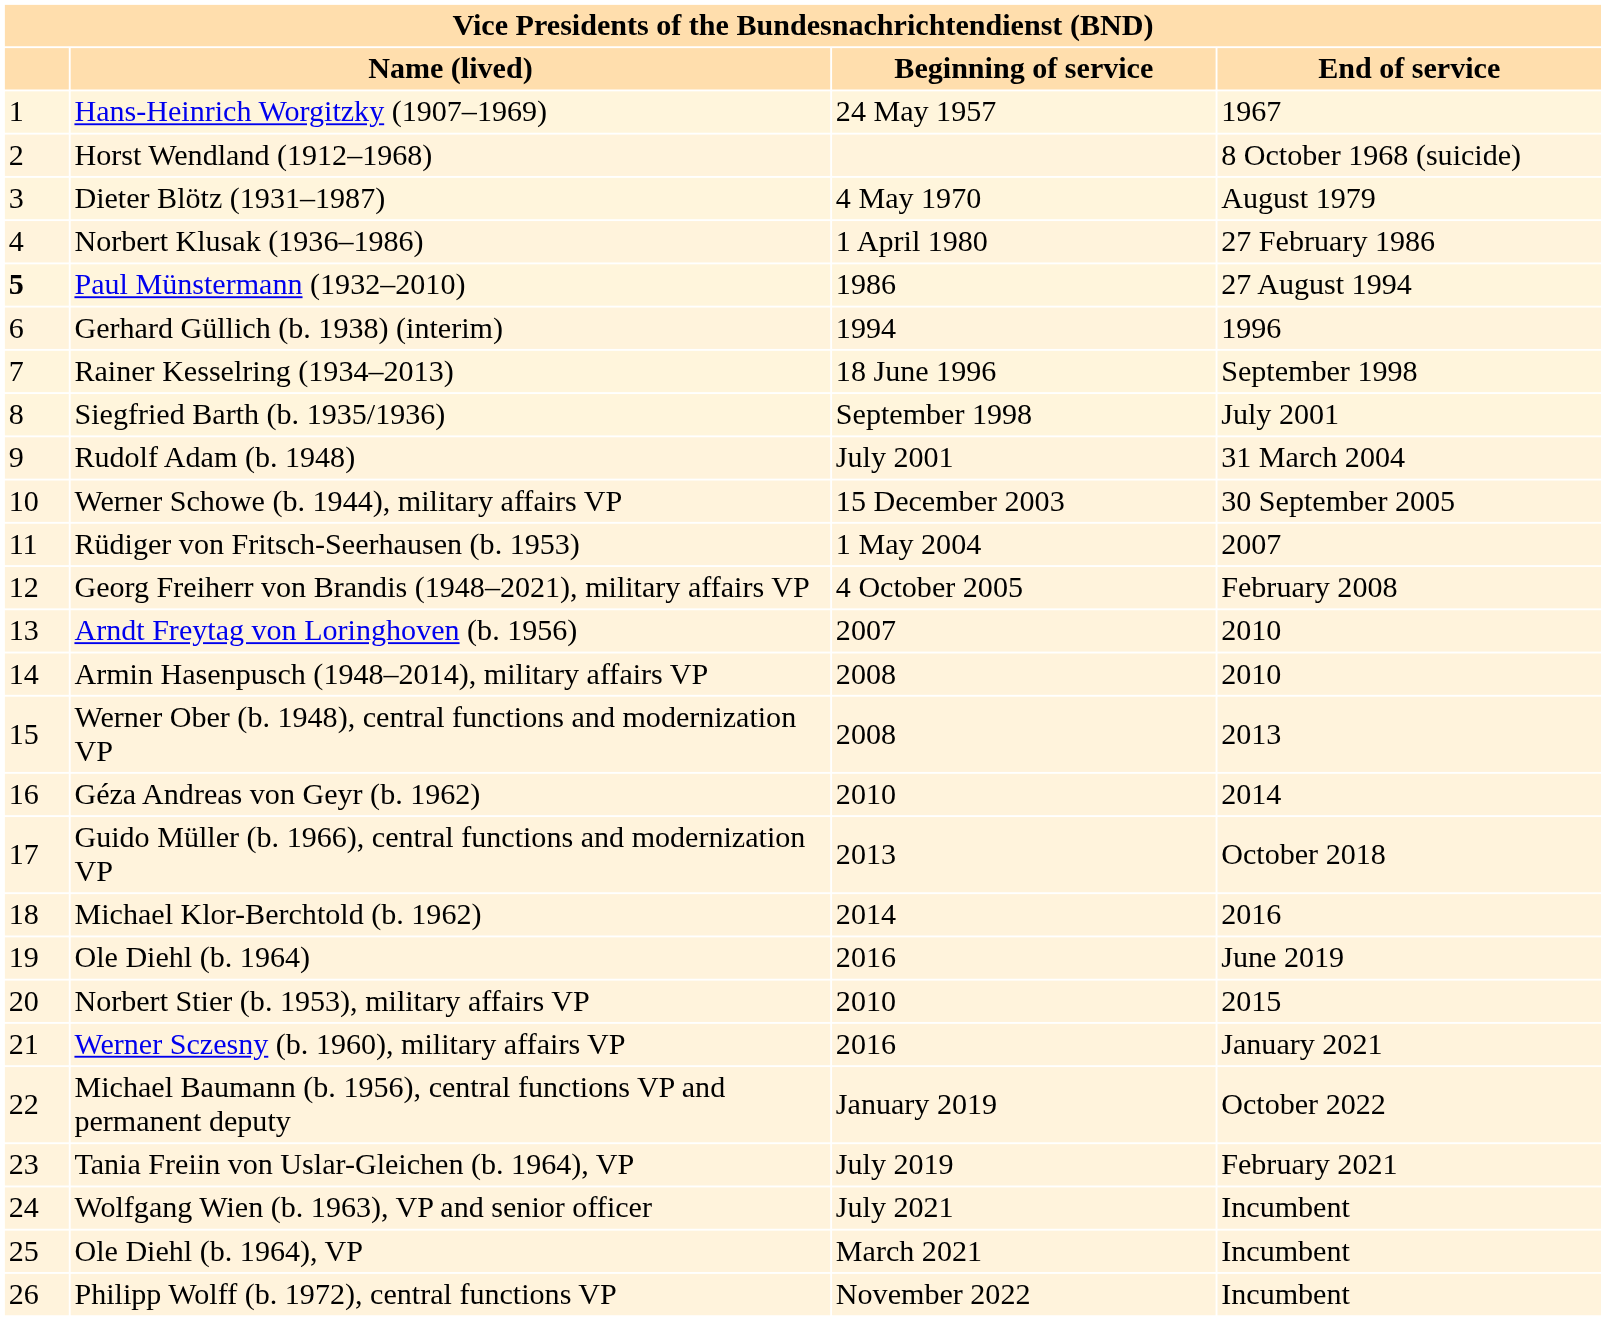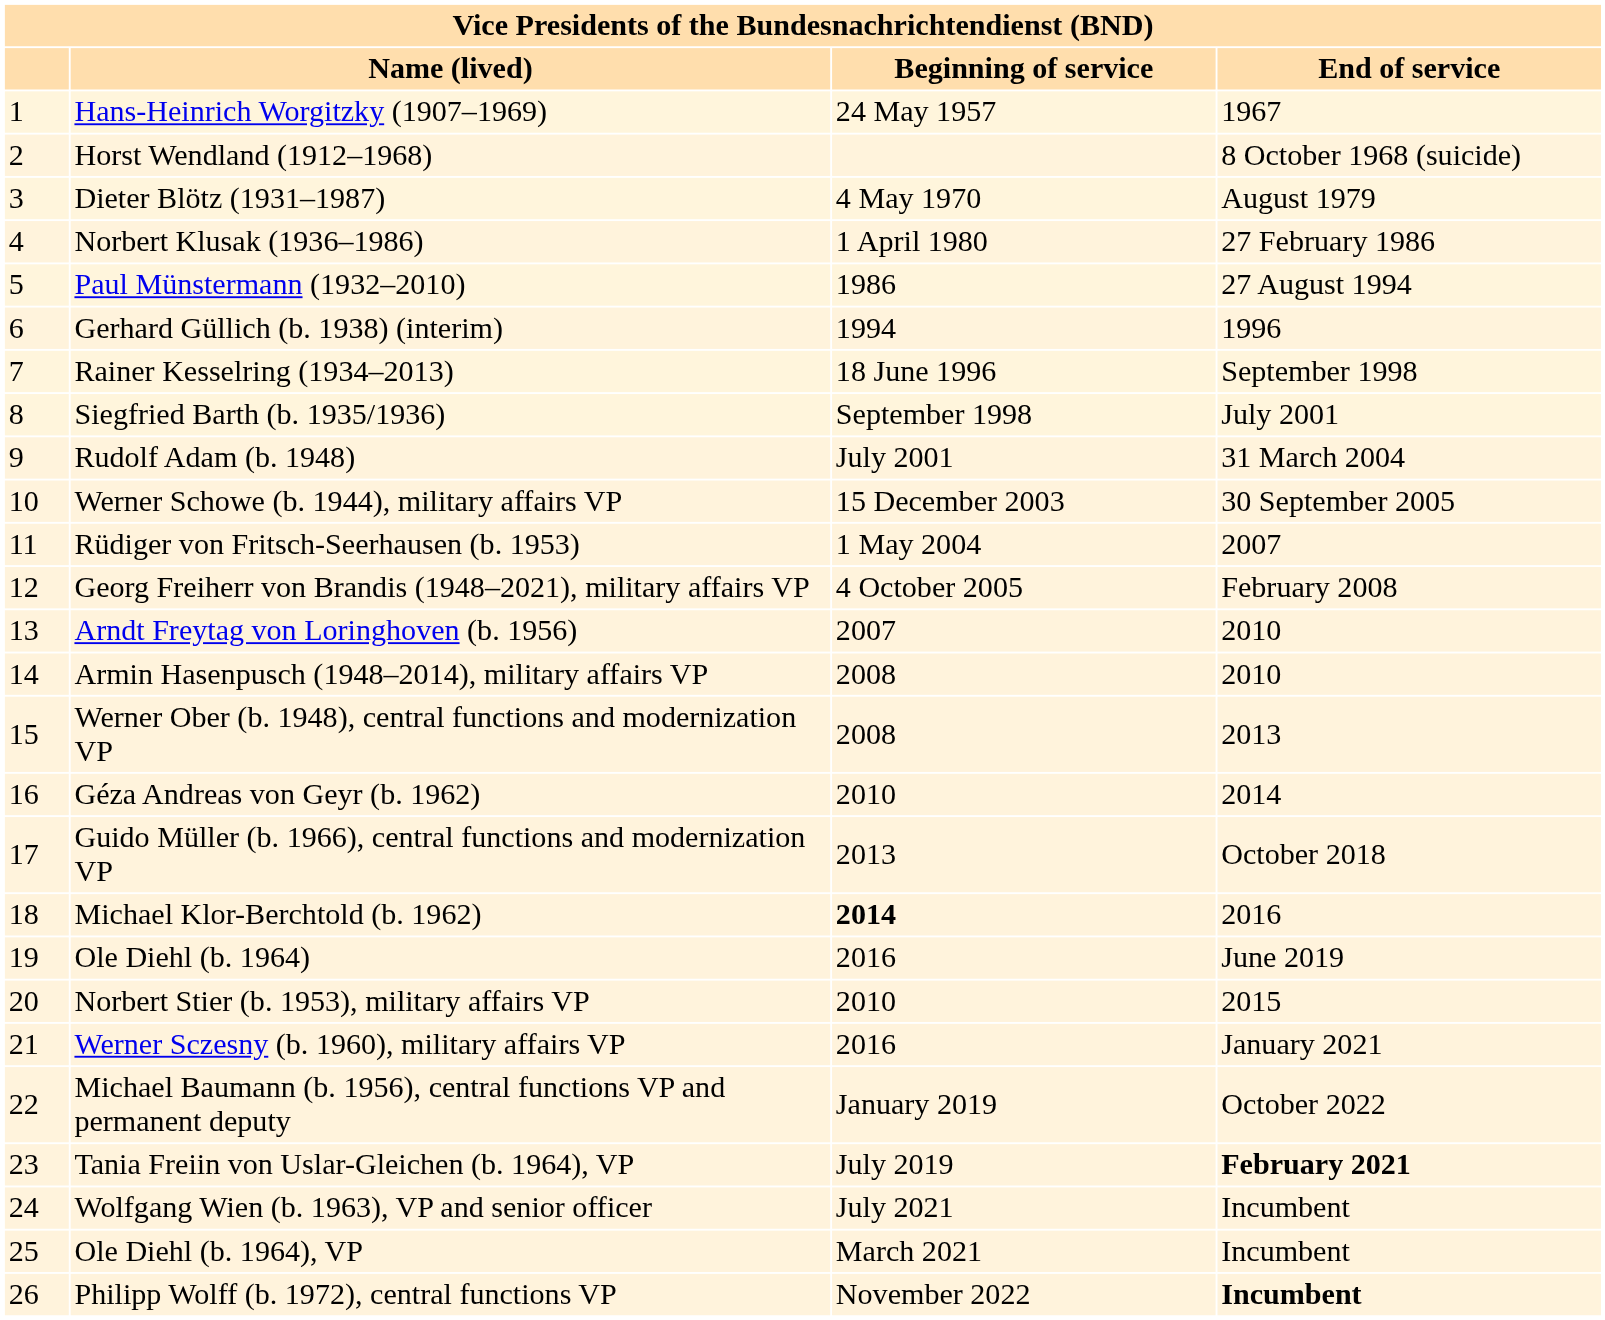(16, 284) bold -> (16, 284) normal
(866, 914) normal -> (866, 914) bold
(1309, 1164) normal -> (1316, 1164) bold
(1286, 1294) normal -> (1291, 1294) bold
